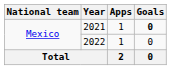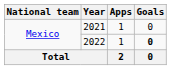(150, 27) bold -> (150, 27) normal
(150, 42) normal -> (150, 42) bold
